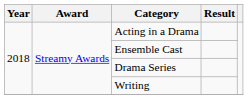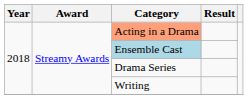(157, 31) no background -> (157, 31) lightsalmon background
(148, 49) no background -> (148, 49) lightblue background
